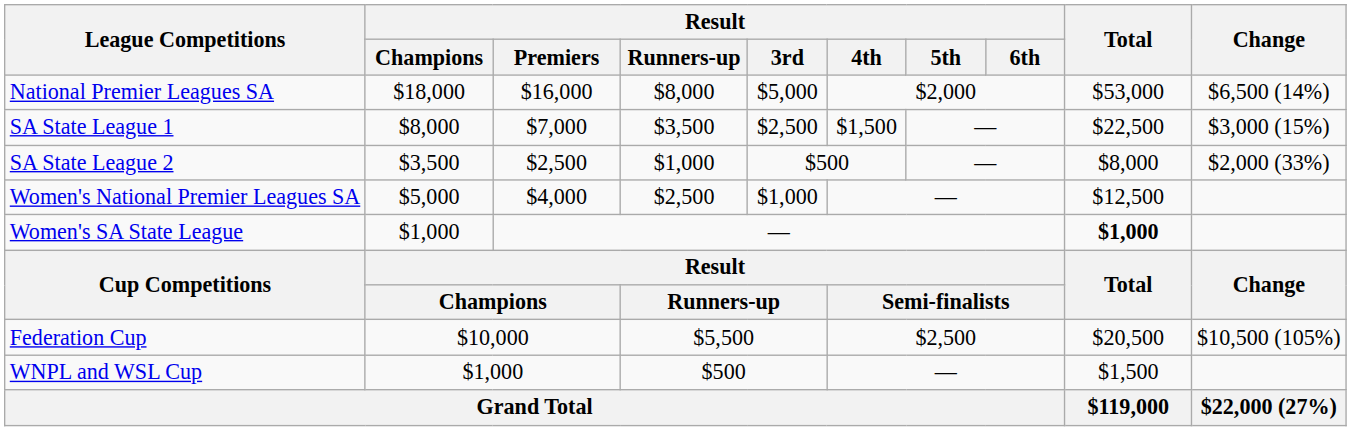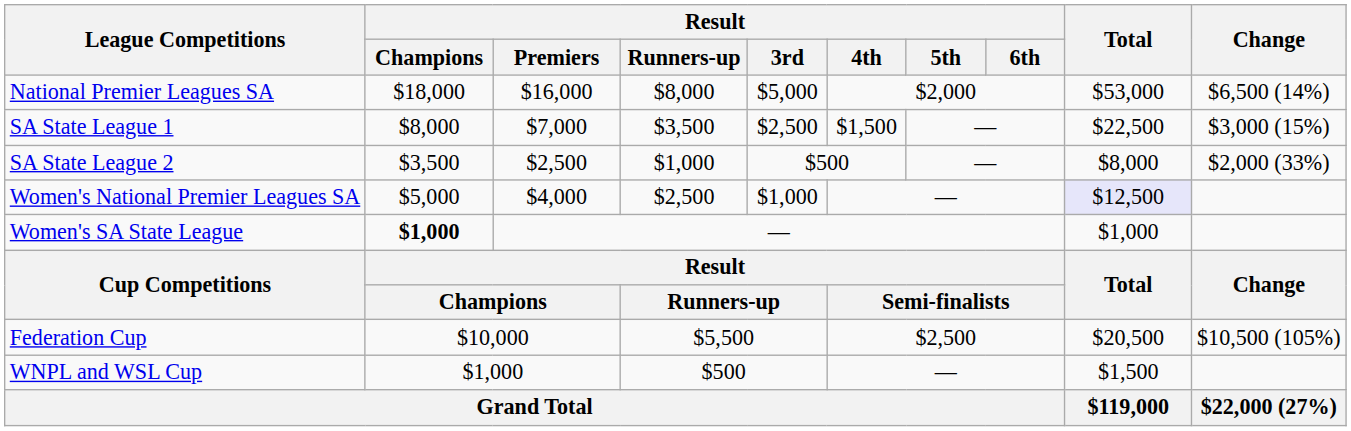(1128, 197) no background -> (1128, 197) lavender background
(429, 232) normal -> (429, 232) bold
(1128, 232) bold -> (1128, 232) normal
